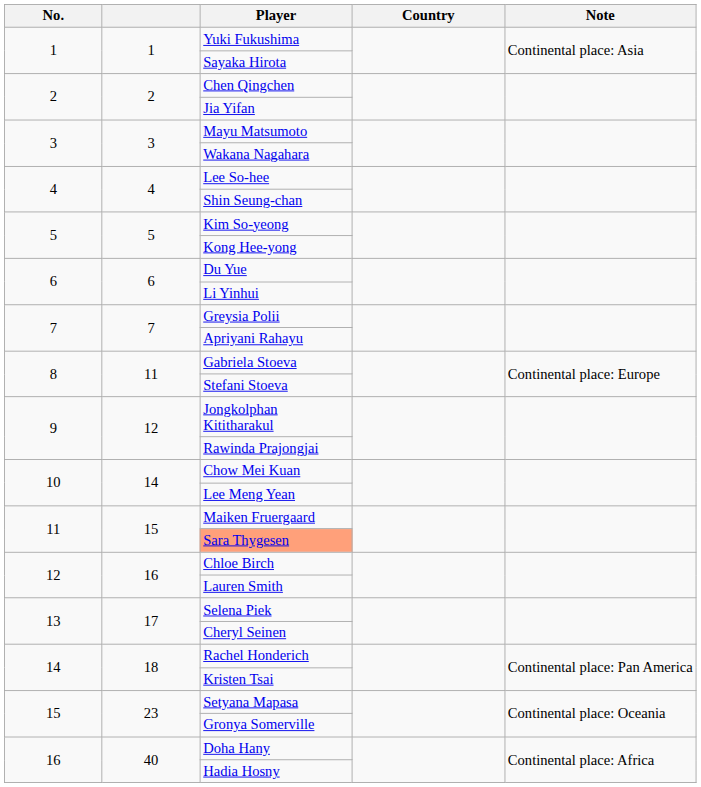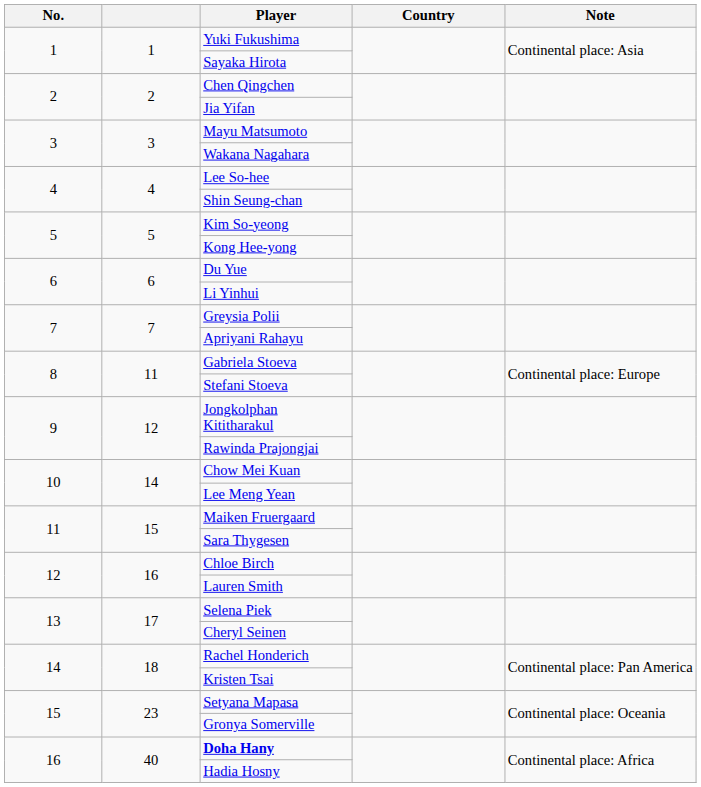(246, 540) lightsalmon background -> (246, 540) no background
(237, 748) normal -> (239, 748) bold
